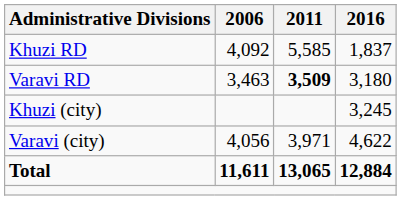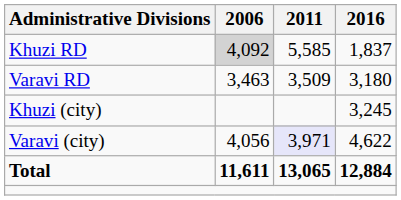(248, 49) no background -> (248, 49) lightgrey background
(309, 79) bold -> (309, 79) normal
(309, 140) no background -> (309, 140) lavender background
